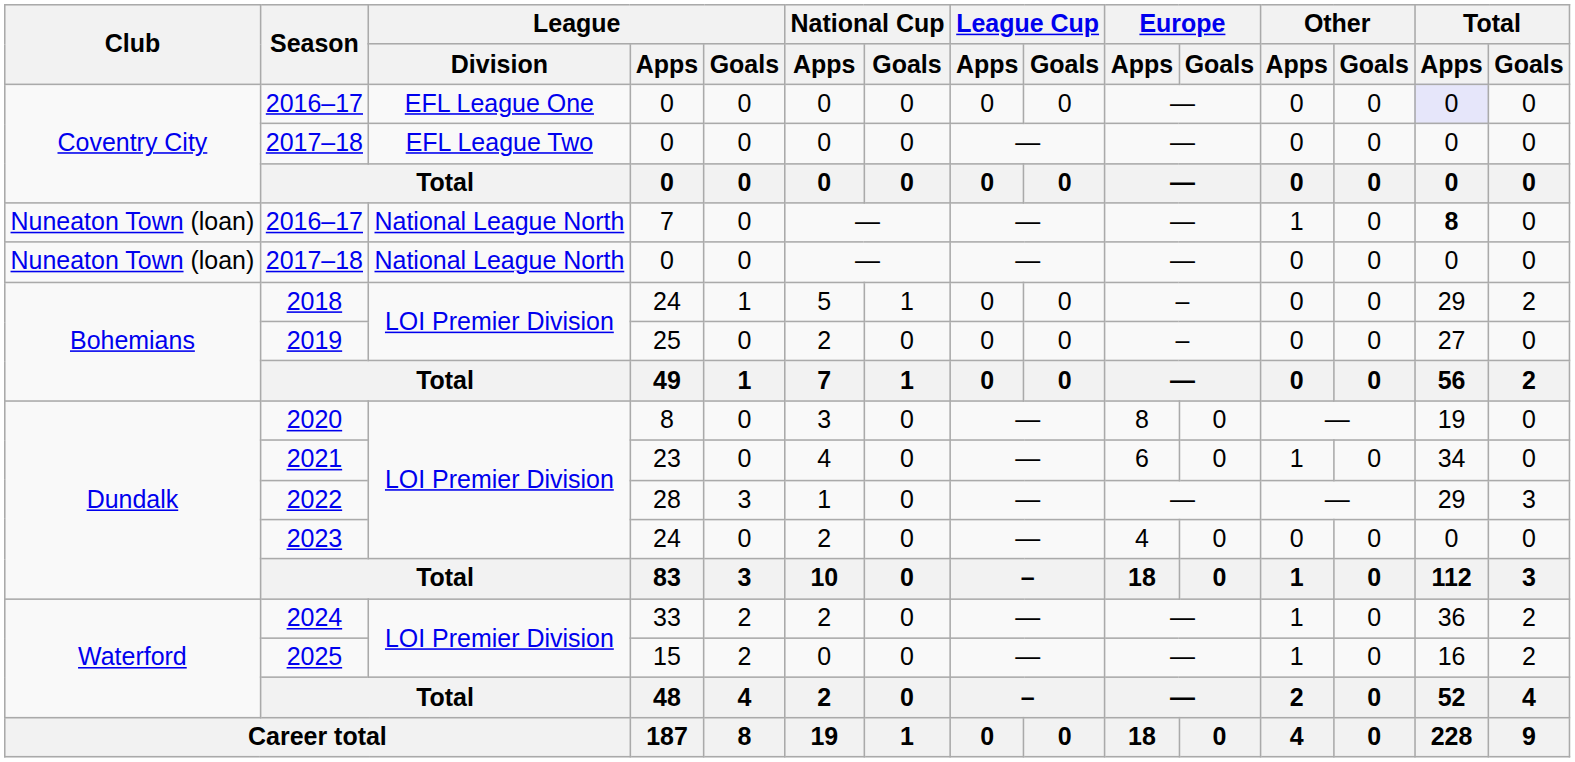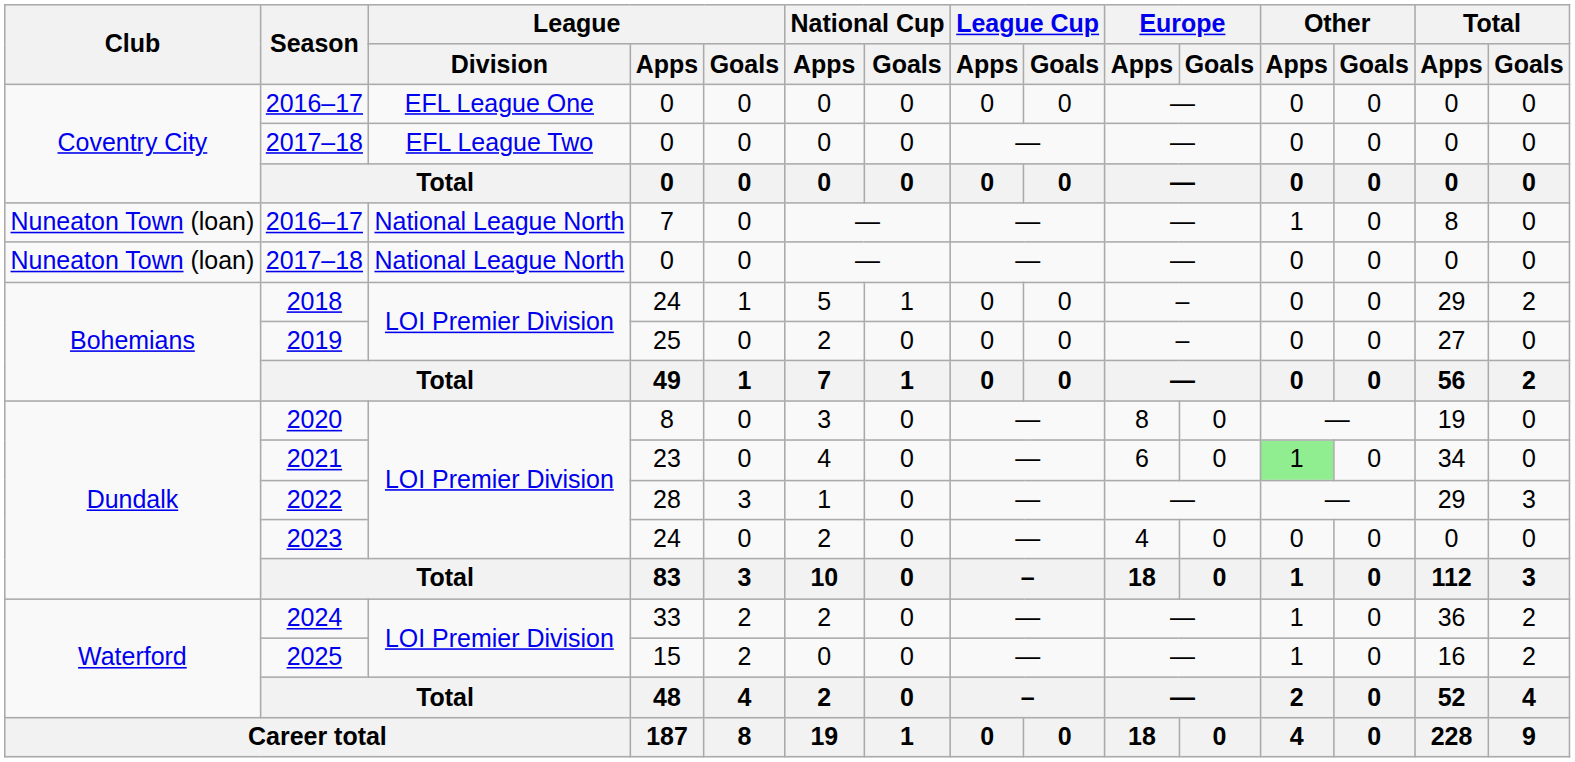(1452, 103) lavender background -> (1452, 103) no background
(1452, 222) bold -> (1452, 222) normal
(1297, 459) no background -> (1297, 459) lightgreen background
